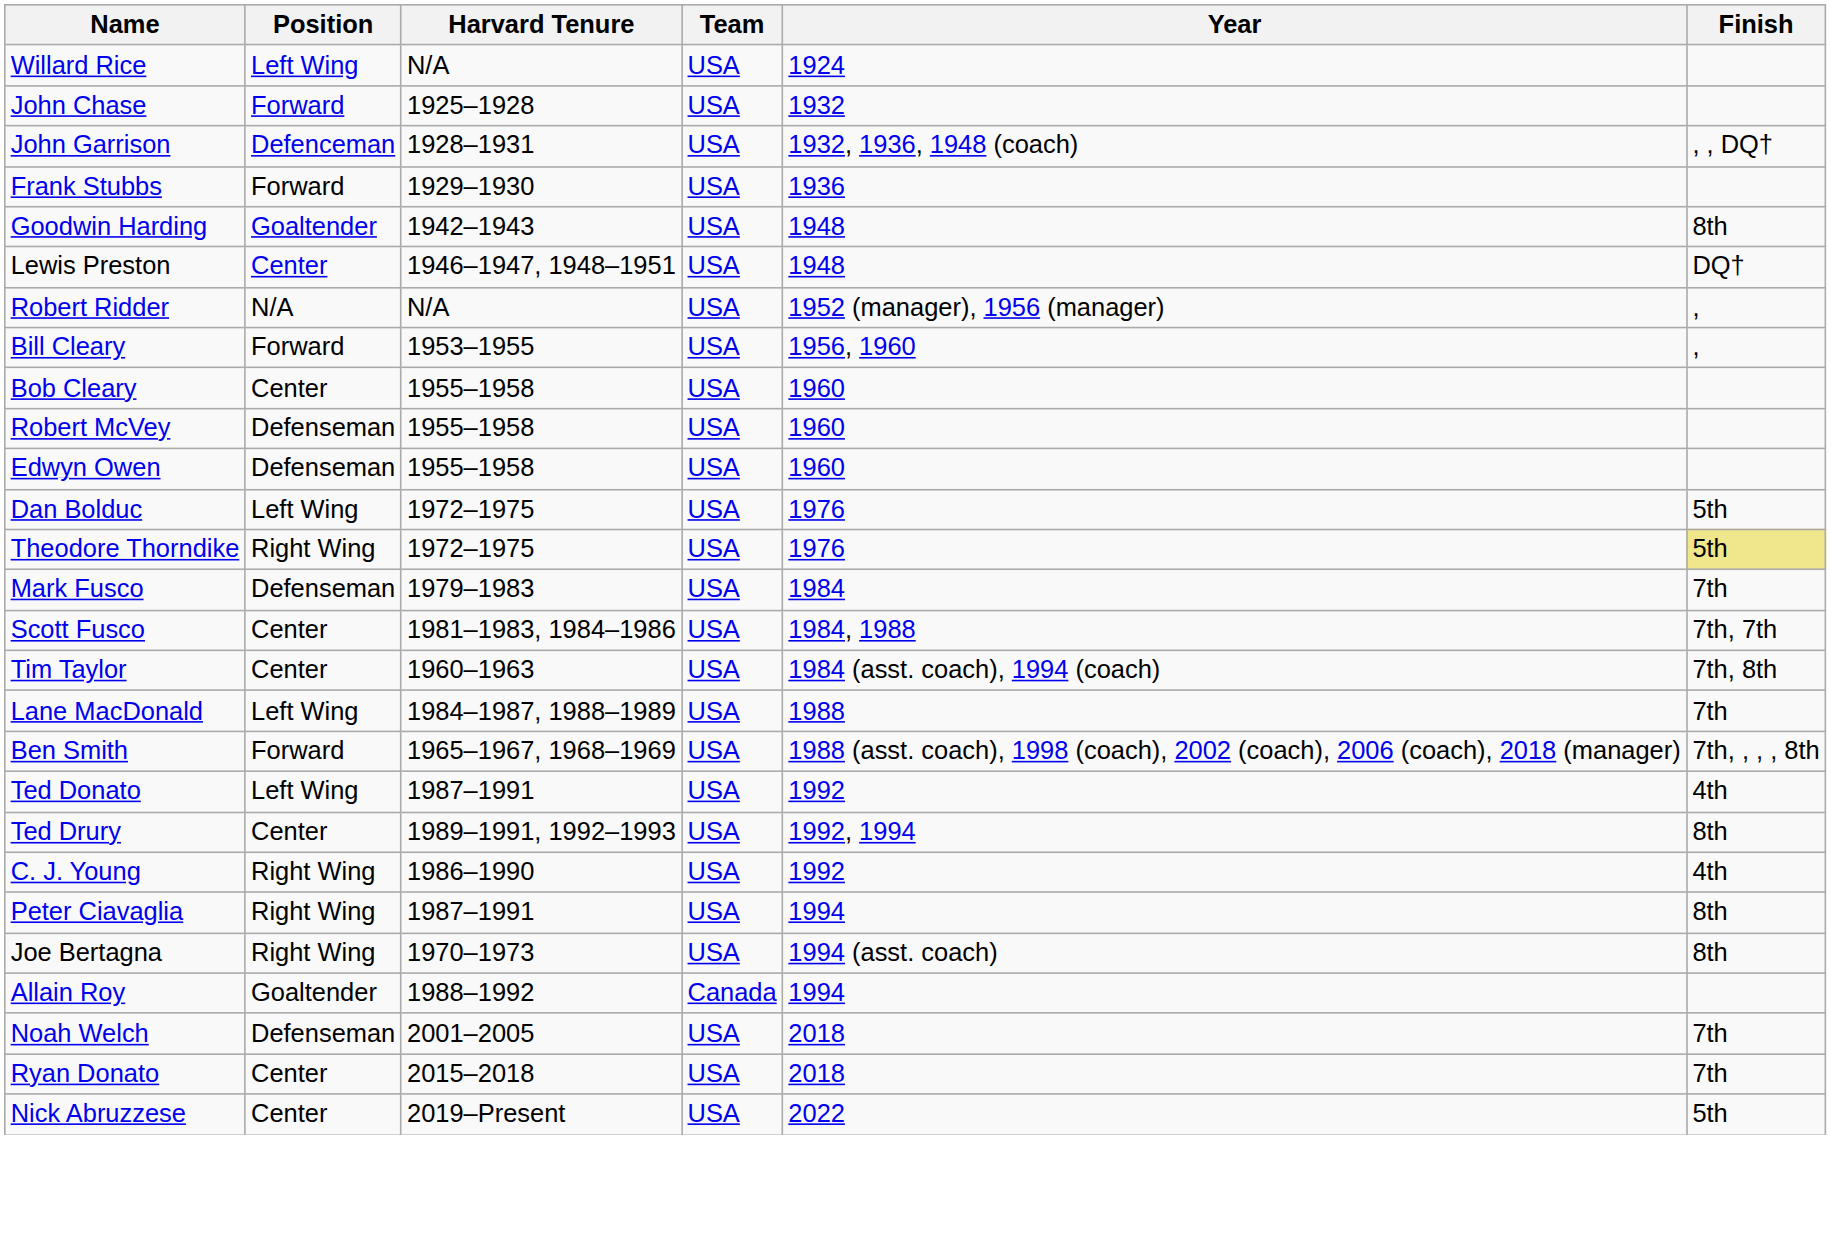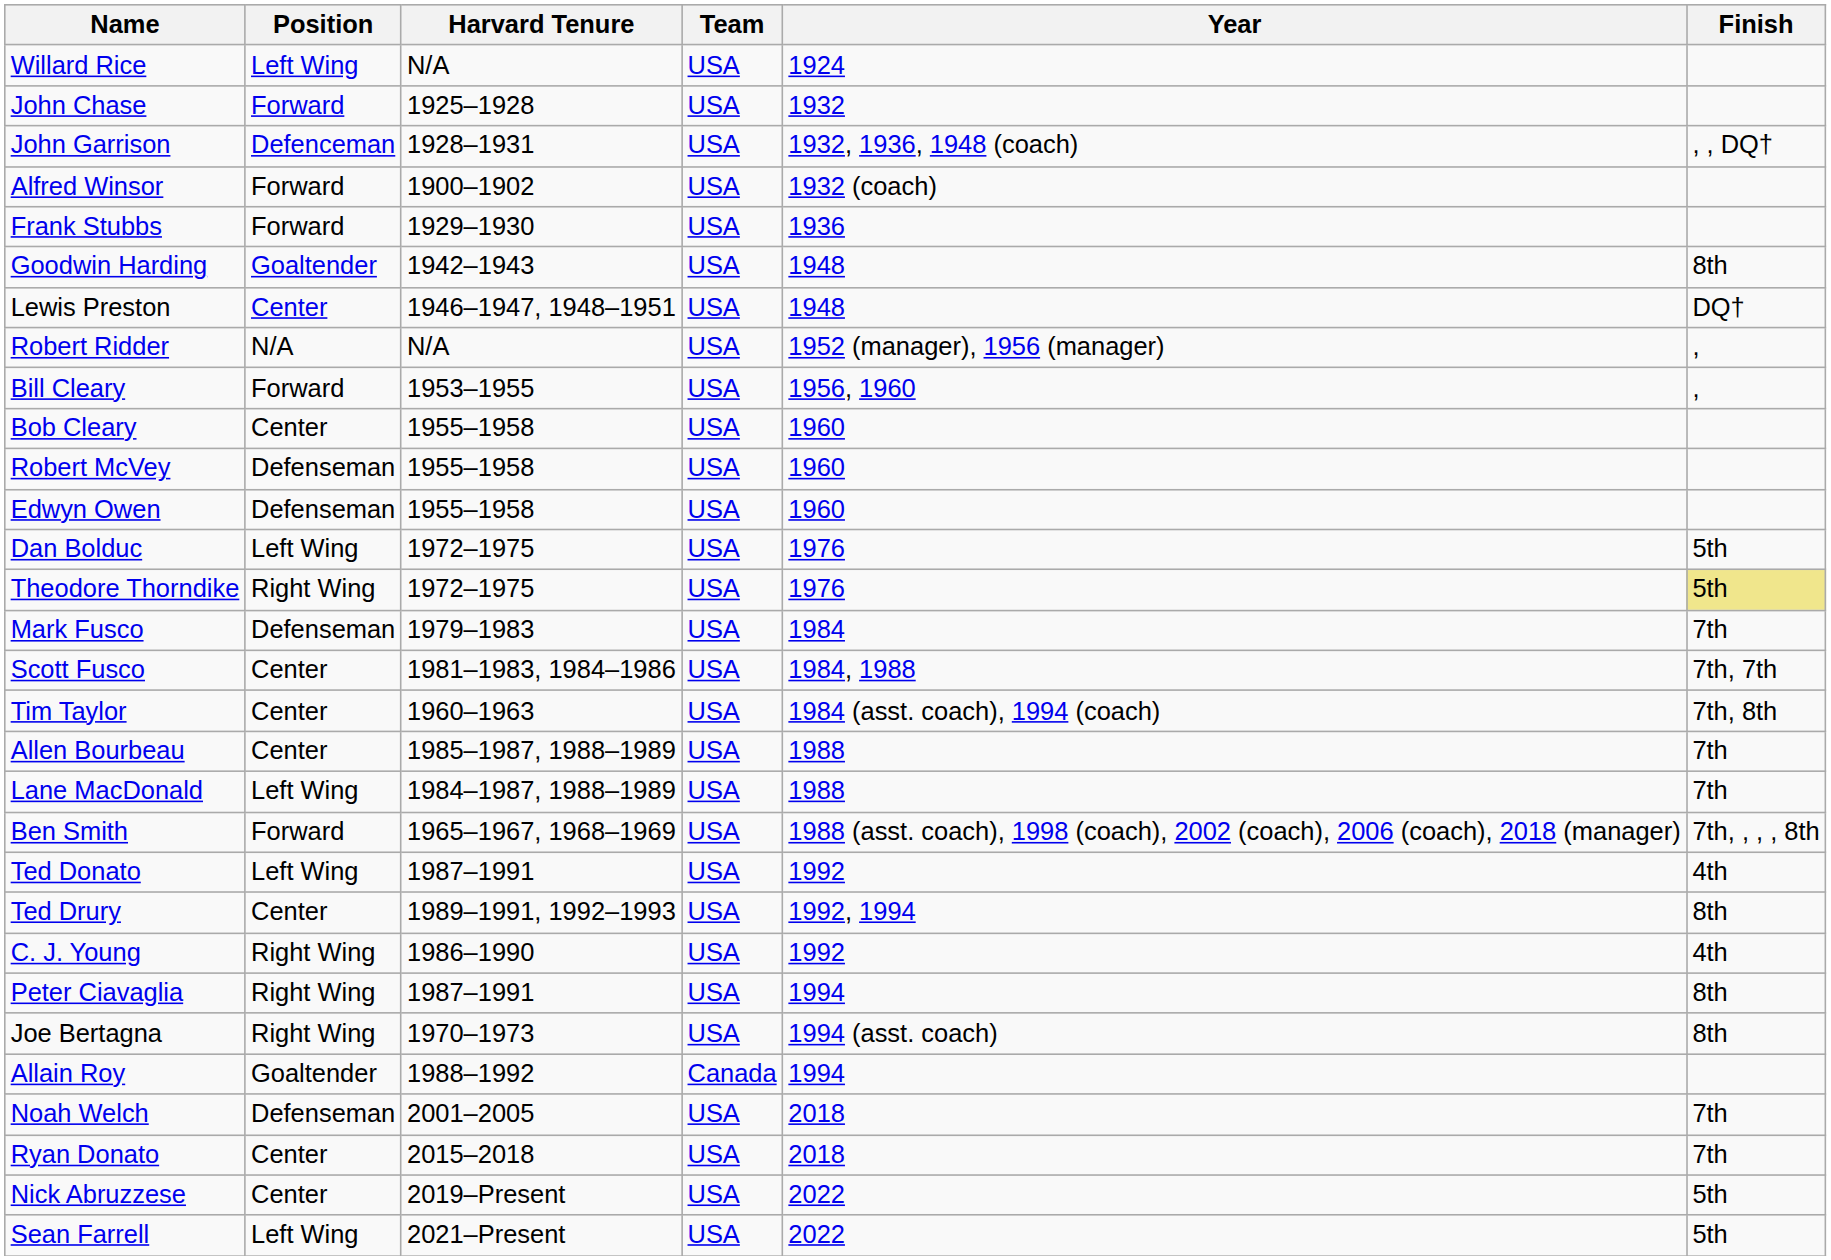+ row: (87, 186)
+ row: (98, 750)
+ row: (80, 1235)
